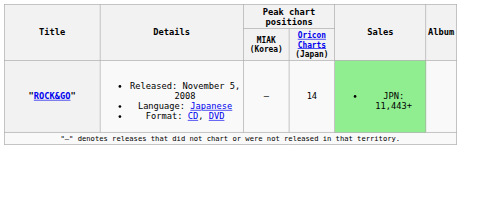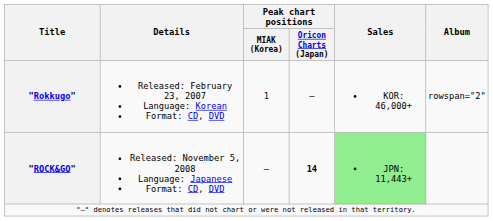+ row: (52, 96)
(312, 96) normal -> (312, 168) bold
